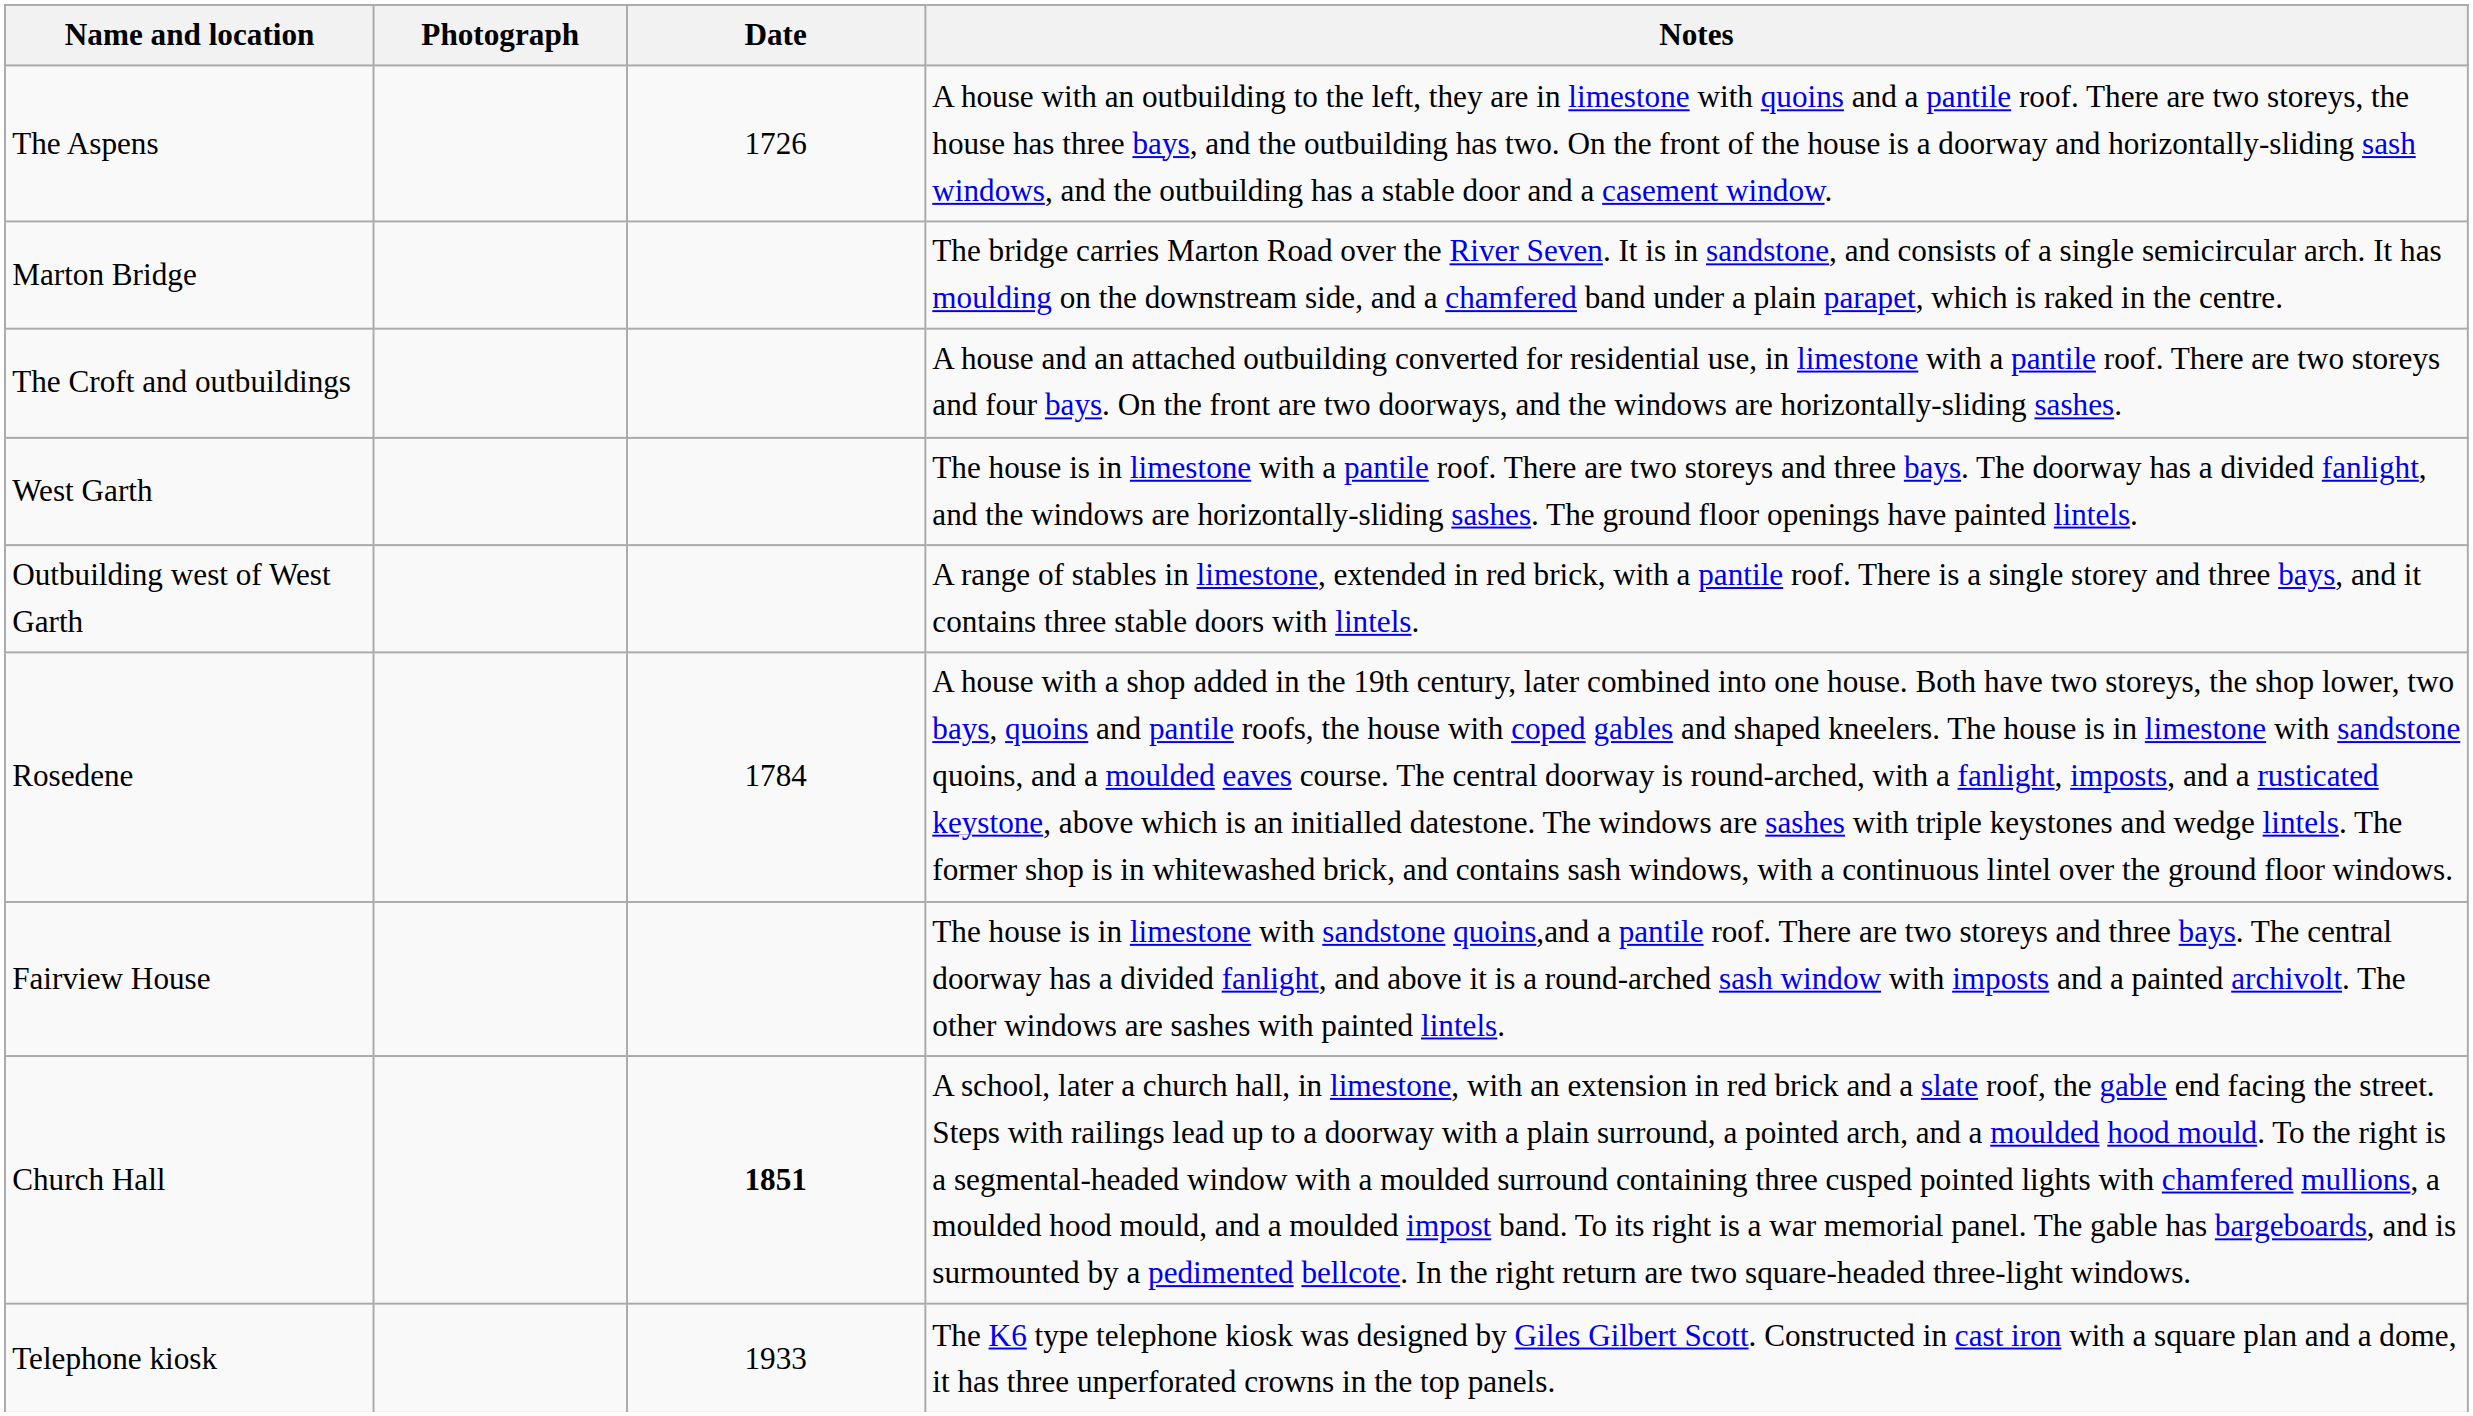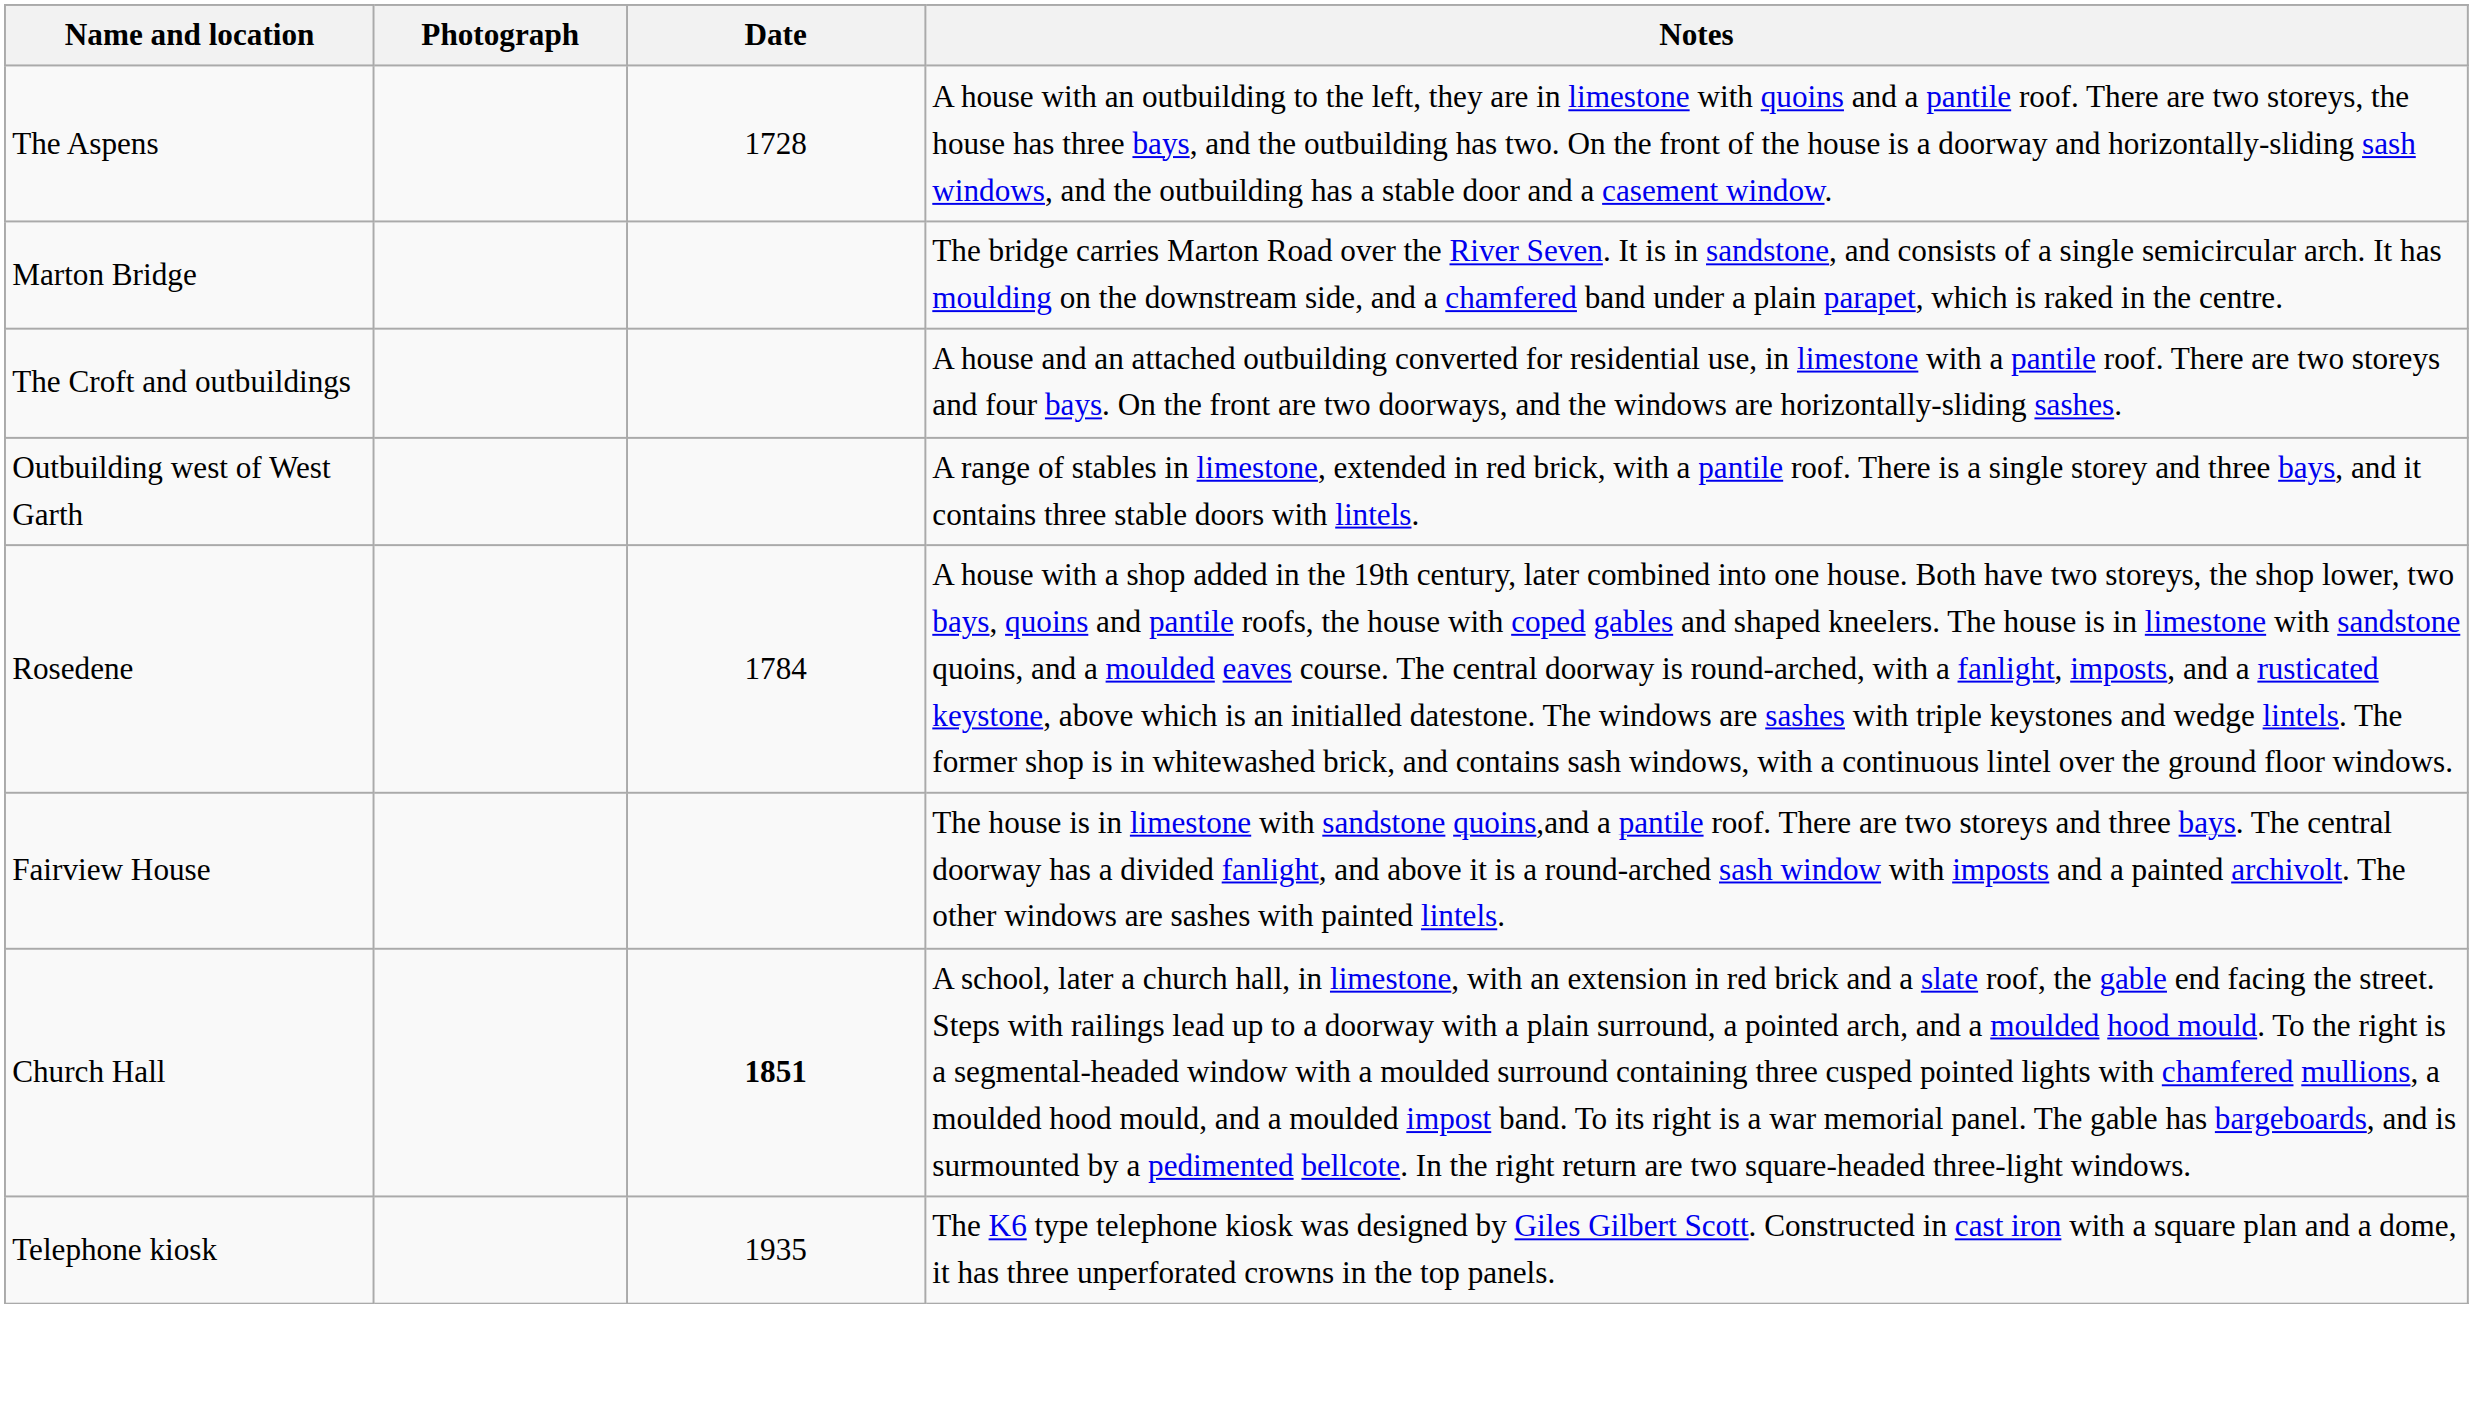(776, 143) 1726 -> (776, 143) 1728
- row: (82, 490)
(776, 1357) 1933 -> (776, 1249) 1935
